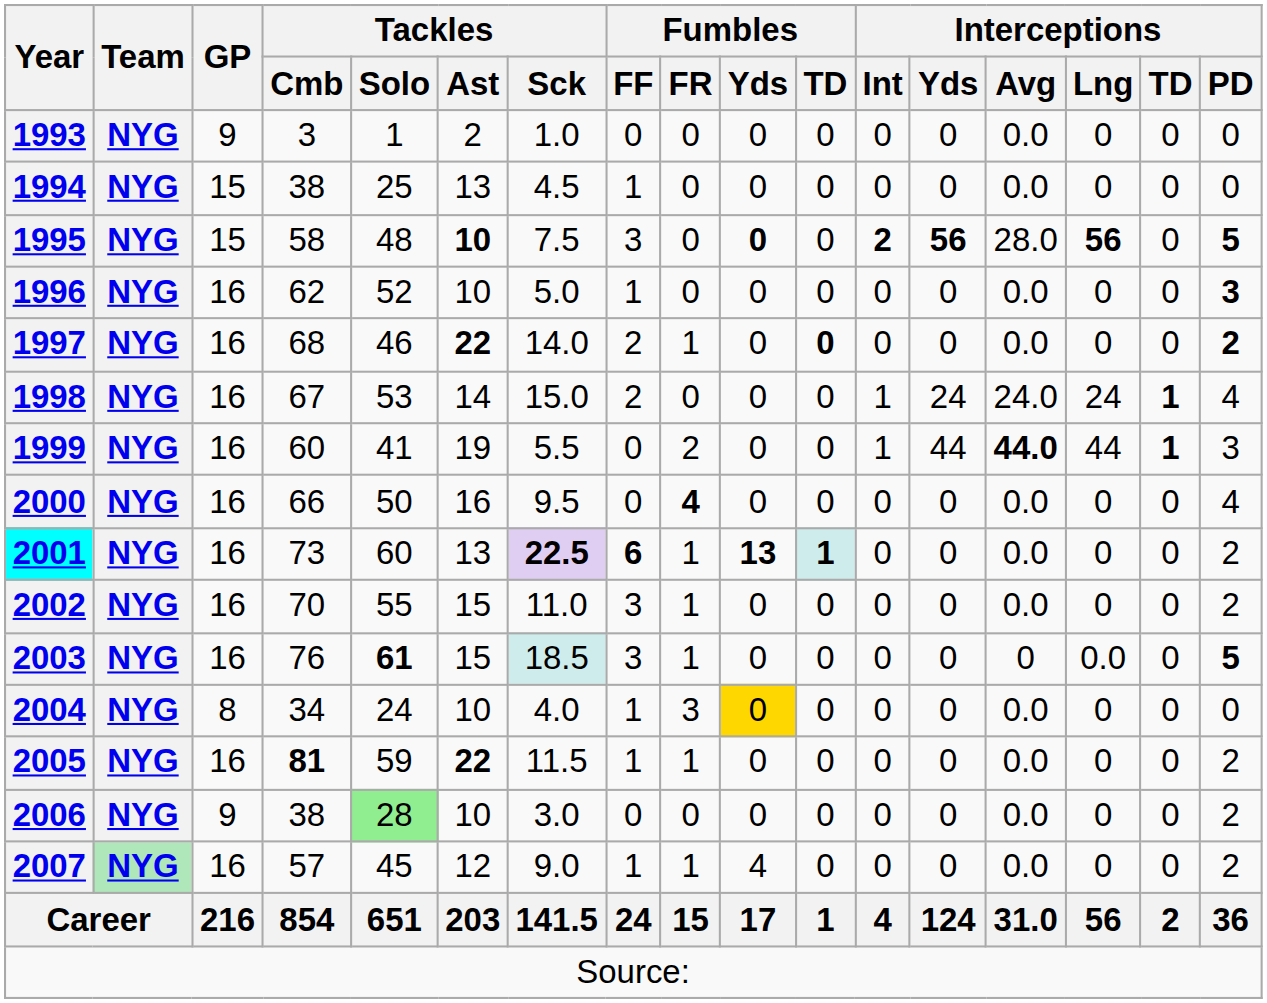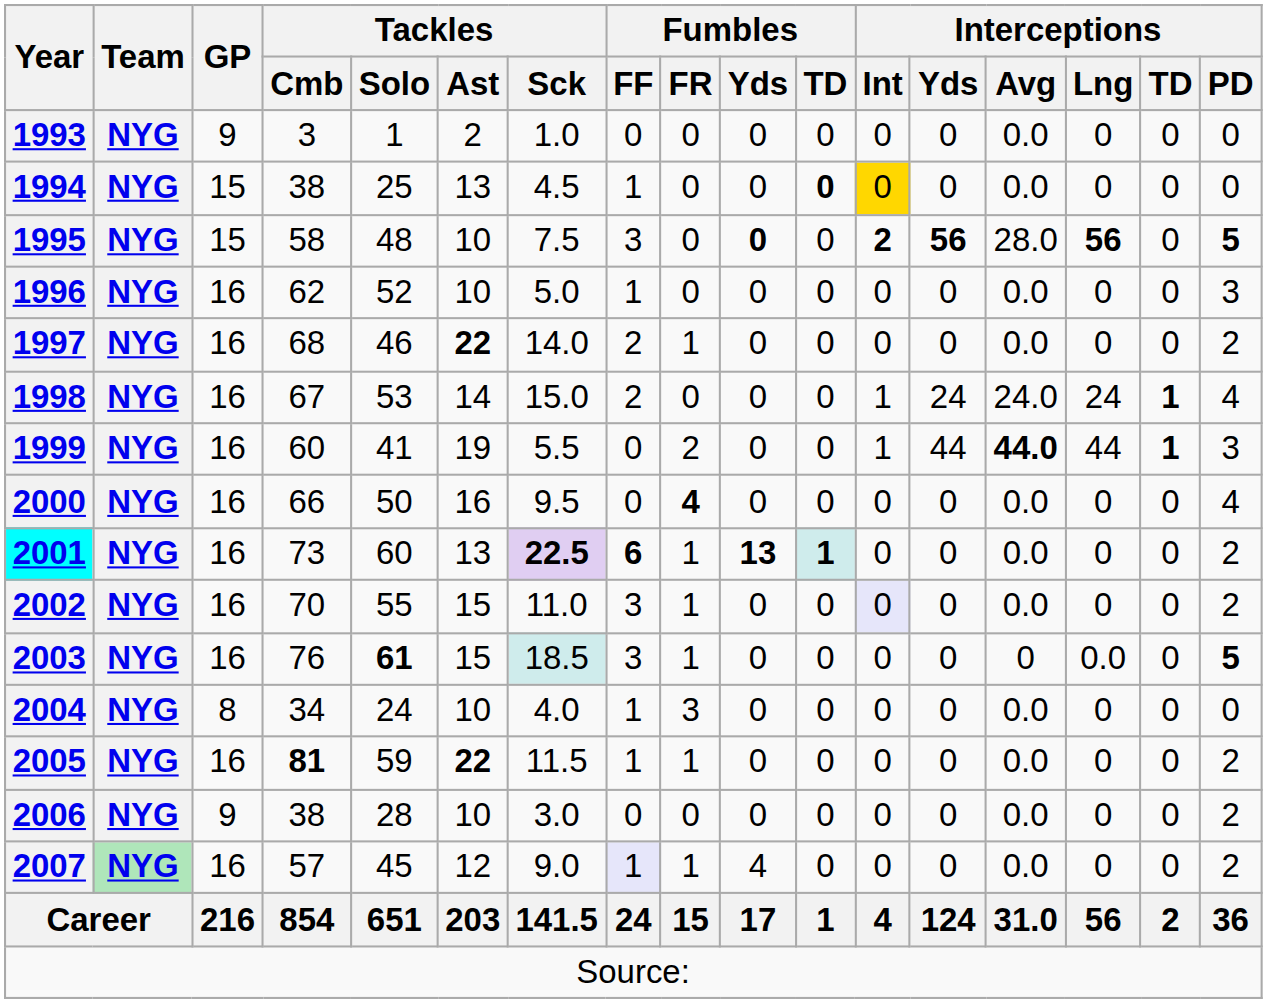(825, 187) normal -> (825, 187) bold
(883, 187) no background -> (883, 187) gold background
(473, 239) bold -> (473, 239) normal
(1231, 291) bold -> (1231, 291) normal
(825, 344) bold -> (825, 344) normal
(1231, 344) bold -> (1231, 344) normal
(883, 605) no background -> (883, 605) lavender background
(758, 710) gold background -> (758, 710) no background
(394, 814) lightgreen background -> (394, 814) no background
(633, 866) no background -> (633, 866) lavender background
